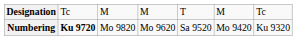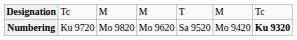(78, 27) bold -> (77, 27) normal
(273, 27) normal -> (273, 27) bold
